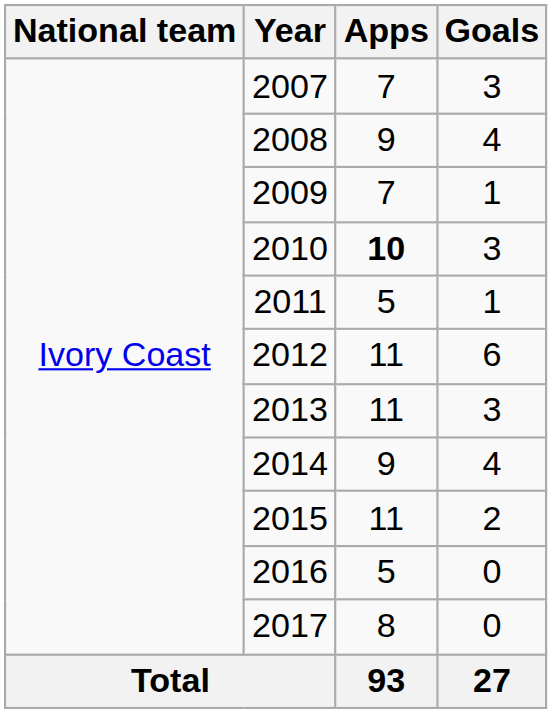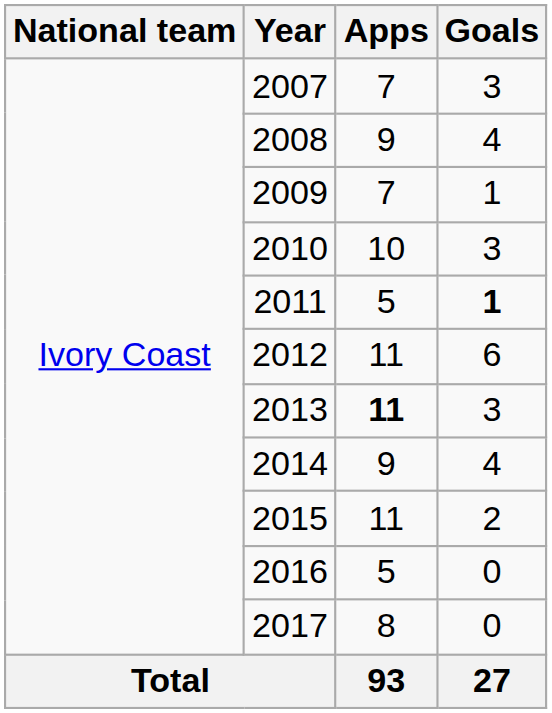(386, 247) bold -> (386, 247) normal
(492, 301) normal -> (492, 301) bold
(386, 409) normal -> (386, 409) bold
